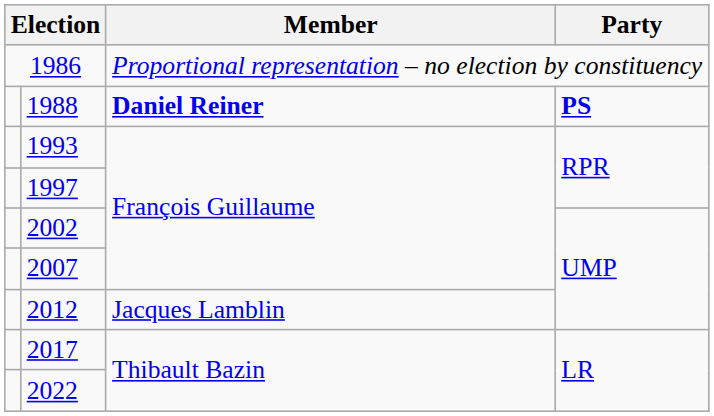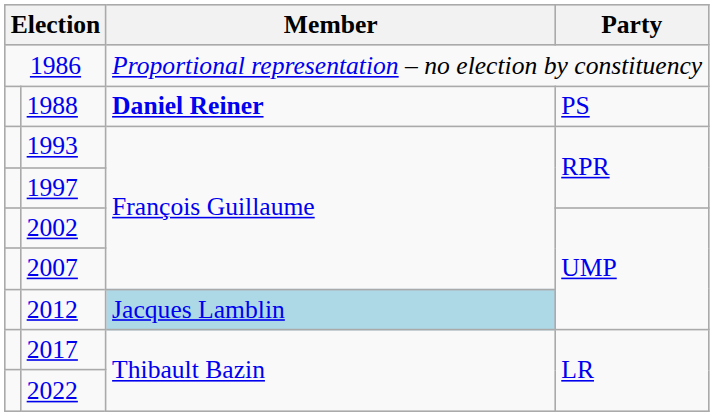(576, 106) bold -> (575, 106) normal
(198, 308) no background -> (198, 308) lightblue background
